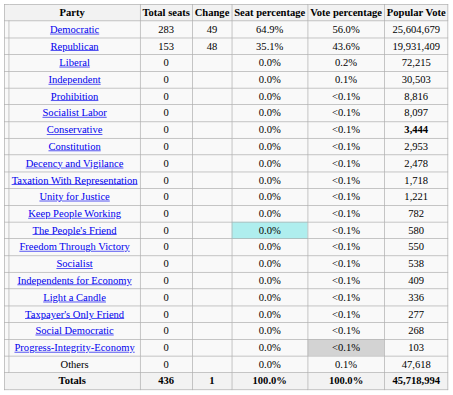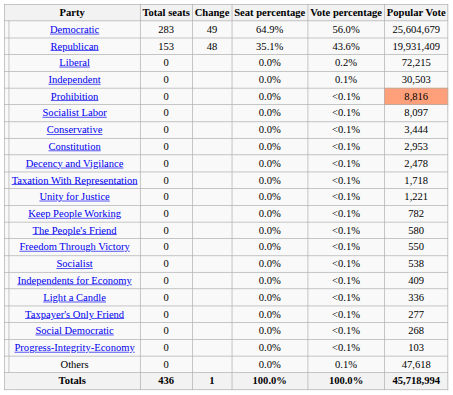(416, 96) no background -> (416, 96) lightsalmon background
(416, 130) bold -> (416, 130) normal
(270, 230) paleturquoise background -> (270, 230) no background
(346, 347) lightgrey background -> (346, 347) no background
